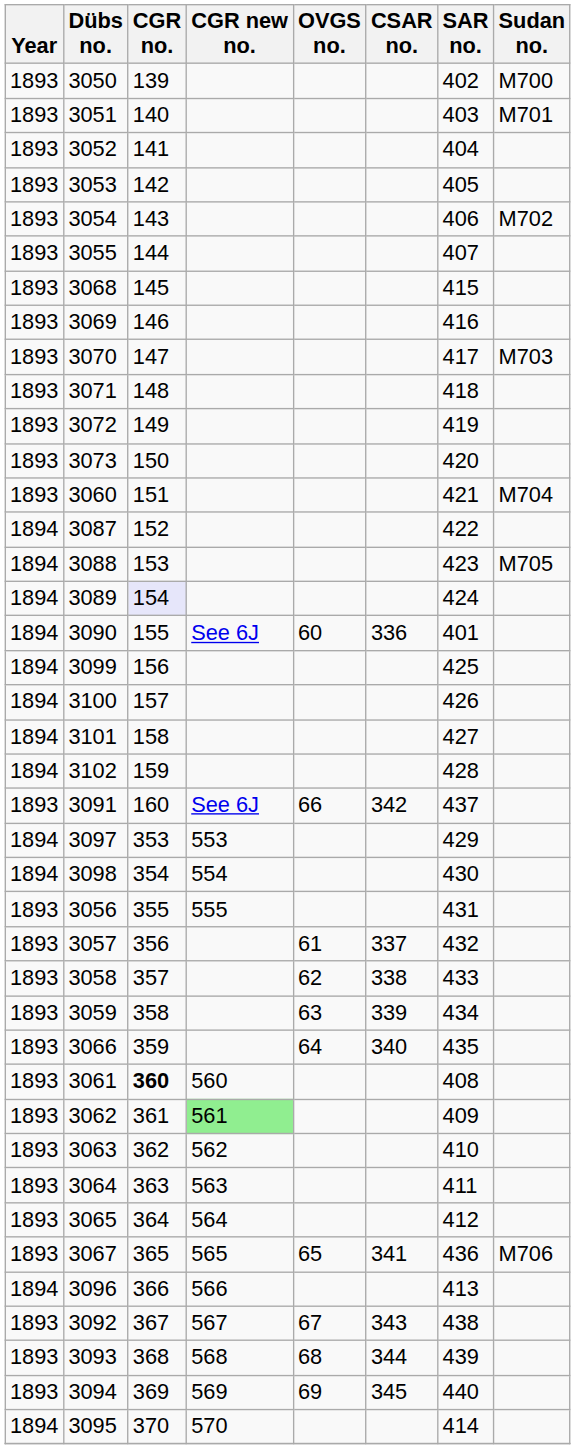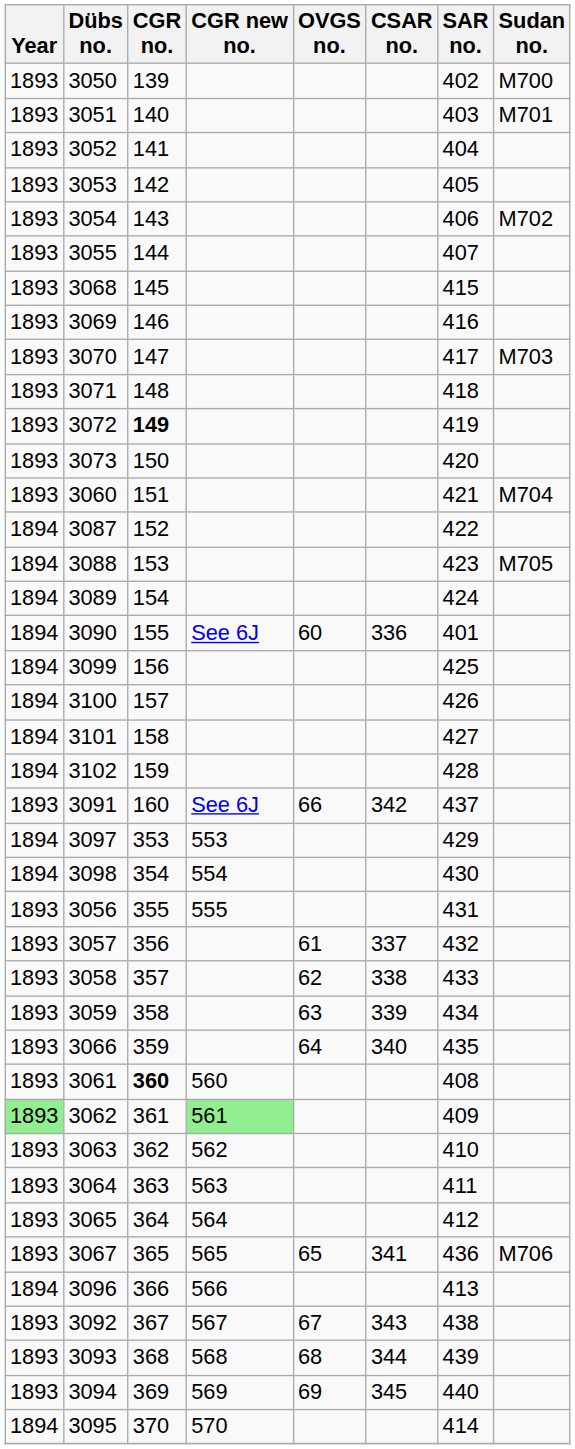(151, 425) normal -> (151, 425) bold
(151, 598) lavender background -> (151, 598) no background
(34, 1116) no background -> (34, 1116) lightgreen background
